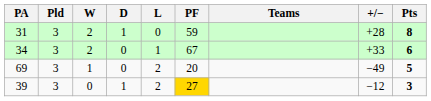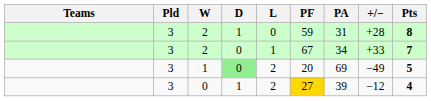columns swapped: (284, 13) <-> (21, 13)
(409, 50) 6 -> (409, 50) 7
(124, 68) no background -> (239, 68) lightgreen background
(409, 86) 3 -> (409, 86) 4
